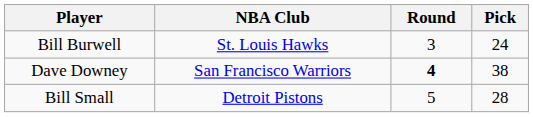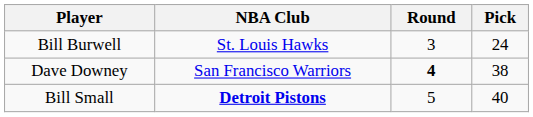(273, 97) normal -> (273, 97) bold
(500, 97) 28 -> (500, 97) 40
